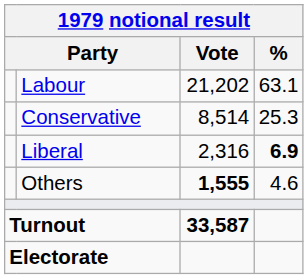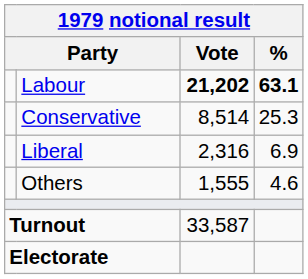(218, 85) normal -> (218, 85) bold
(279, 85) normal -> (279, 85) bold
(284, 150) bold -> (284, 150) normal
(224, 183) bold -> (224, 183) normal
(218, 225) bold -> (218, 225) normal
